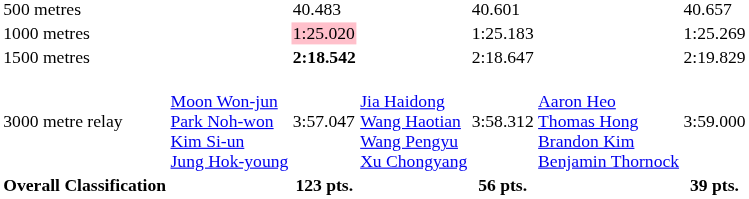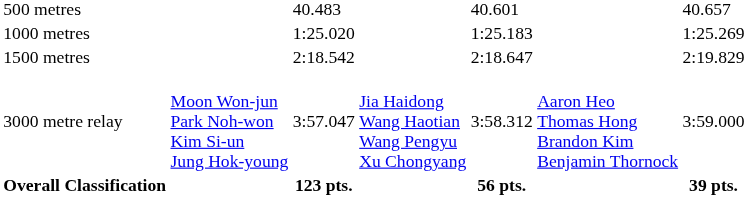(324, 33) pink background -> (324, 33) no background
(324, 57) bold -> (324, 57) normal
